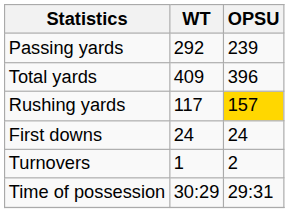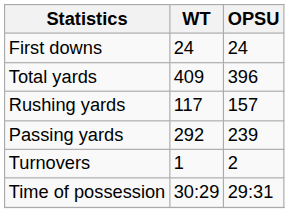rows swapped: (55, 134) <-> (66, 47)
(243, 105) gold background -> (243, 105) no background
